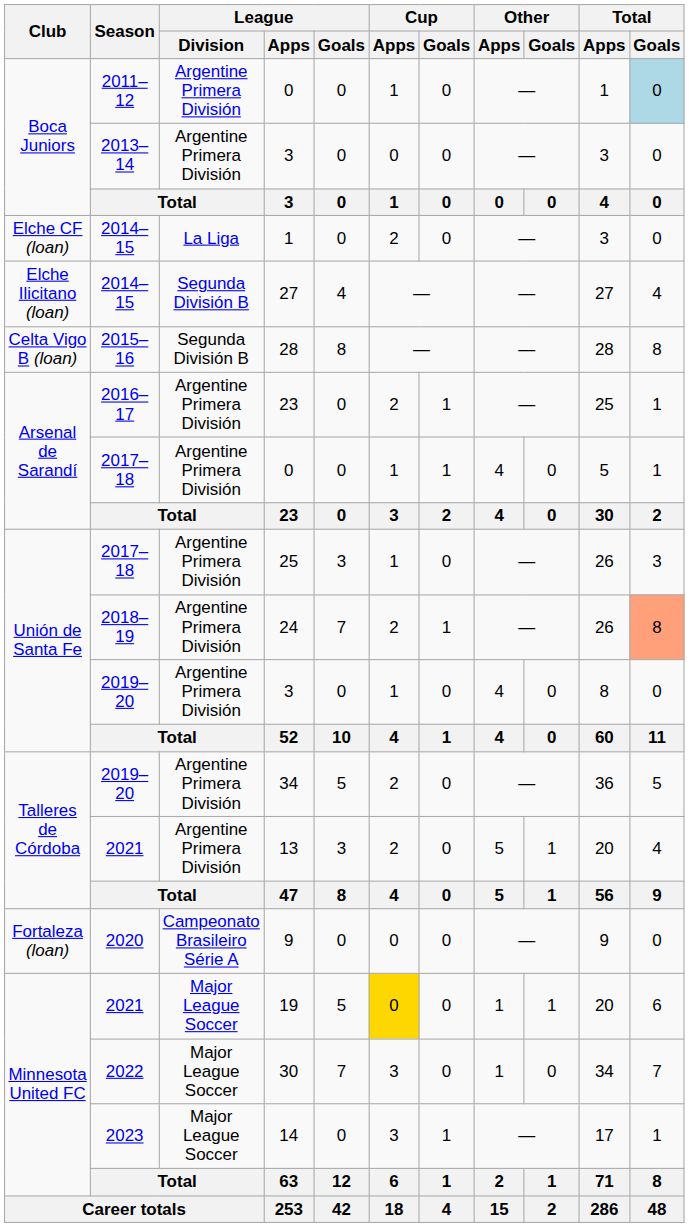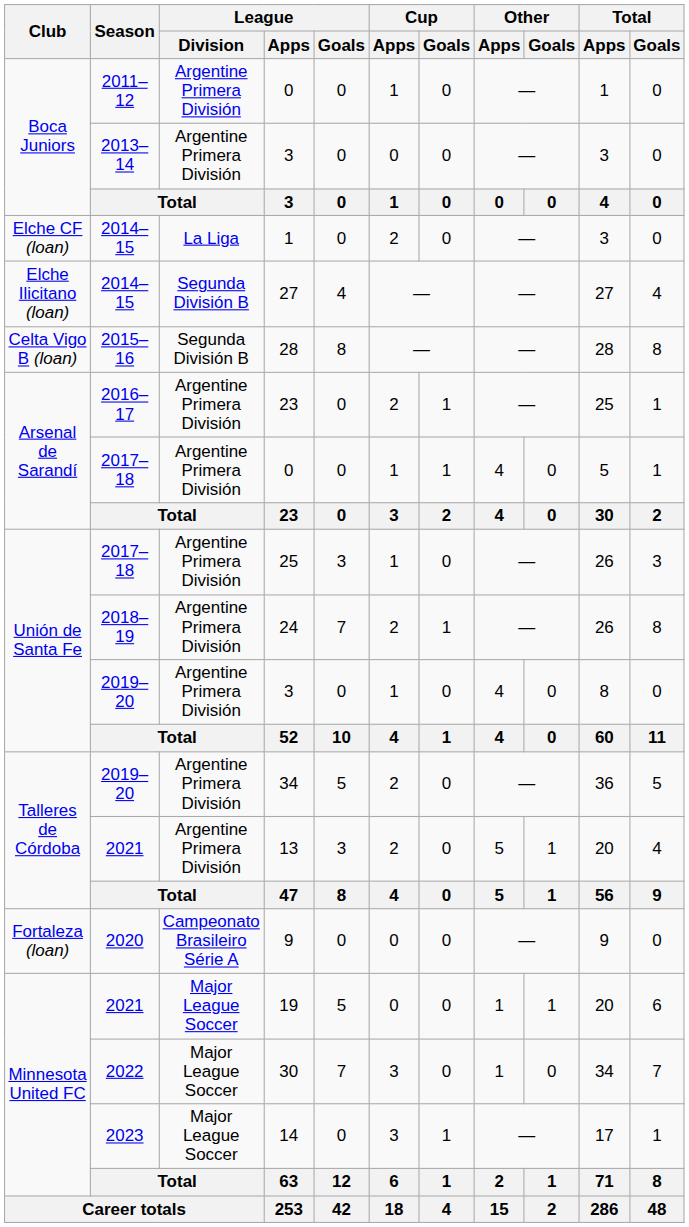(657, 90) lightblue background -> (657, 90) no background
(657, 626) lightsalmon background -> (657, 626) no background
(394, 1006) gold background -> (394, 1006) no background
